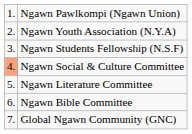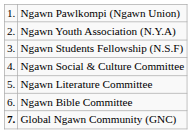(11, 66) lightsalmon background -> (11, 66) no background
(11, 119) normal -> (11, 119) bold
